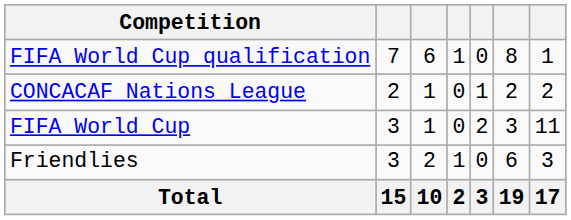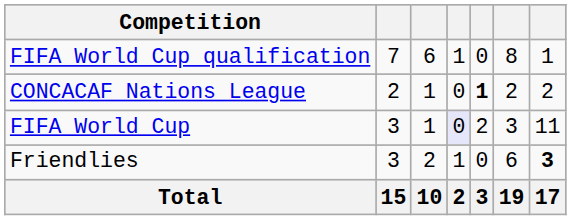(482, 92) normal -> (482, 92) bold
(459, 127) no background -> (459, 127) lavender background
(548, 162) normal -> (548, 162) bold
